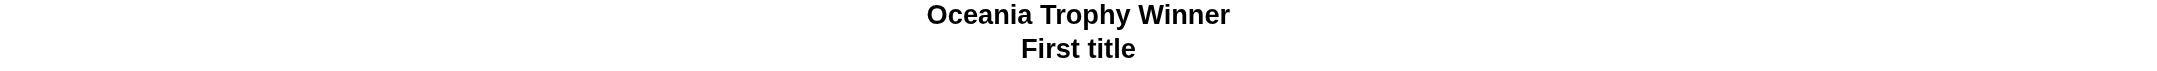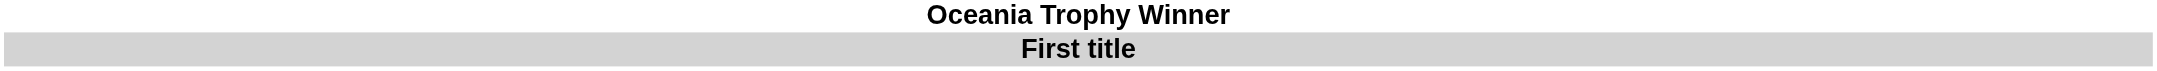(1078, 49) no background -> (1078, 49) lightgrey background
